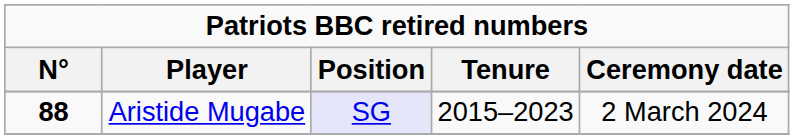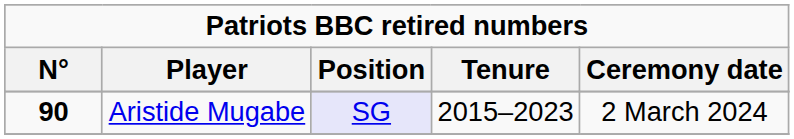(54, 112) 88 -> (54, 112) 90
